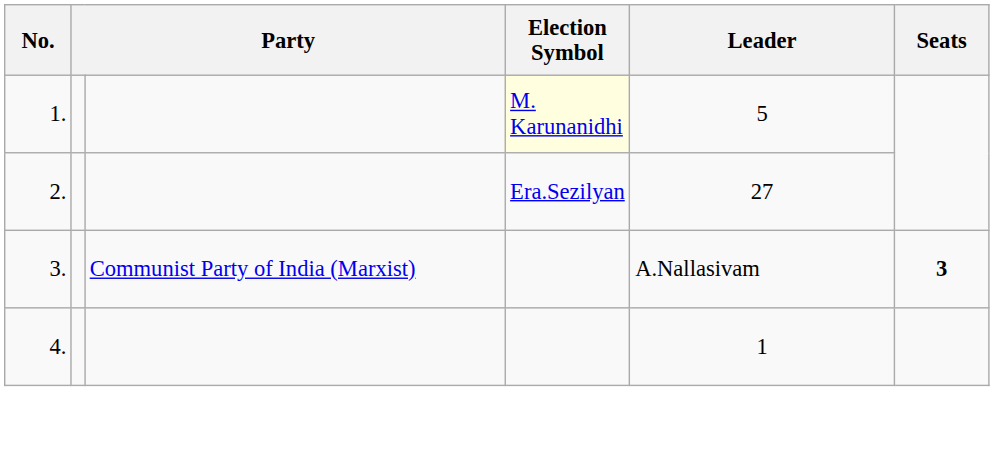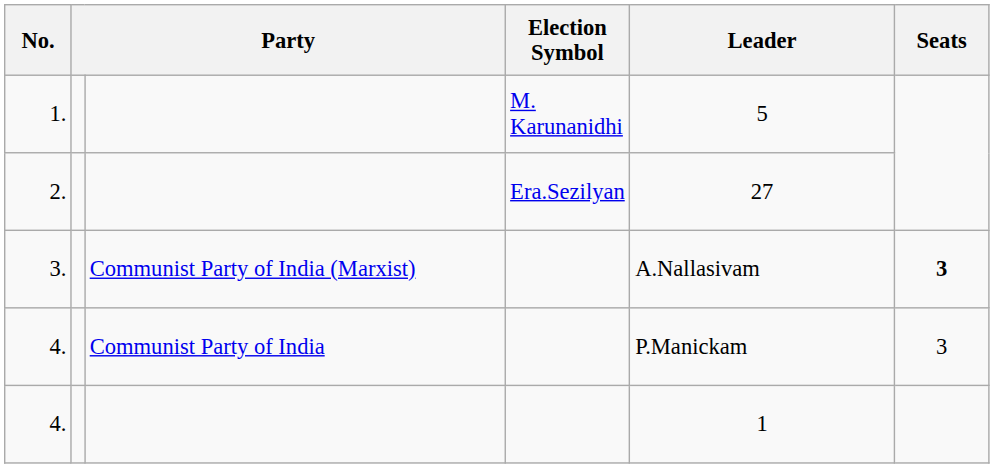(566, 113) lightyellow background -> (566, 113) no background
+ row: (58, 346)
